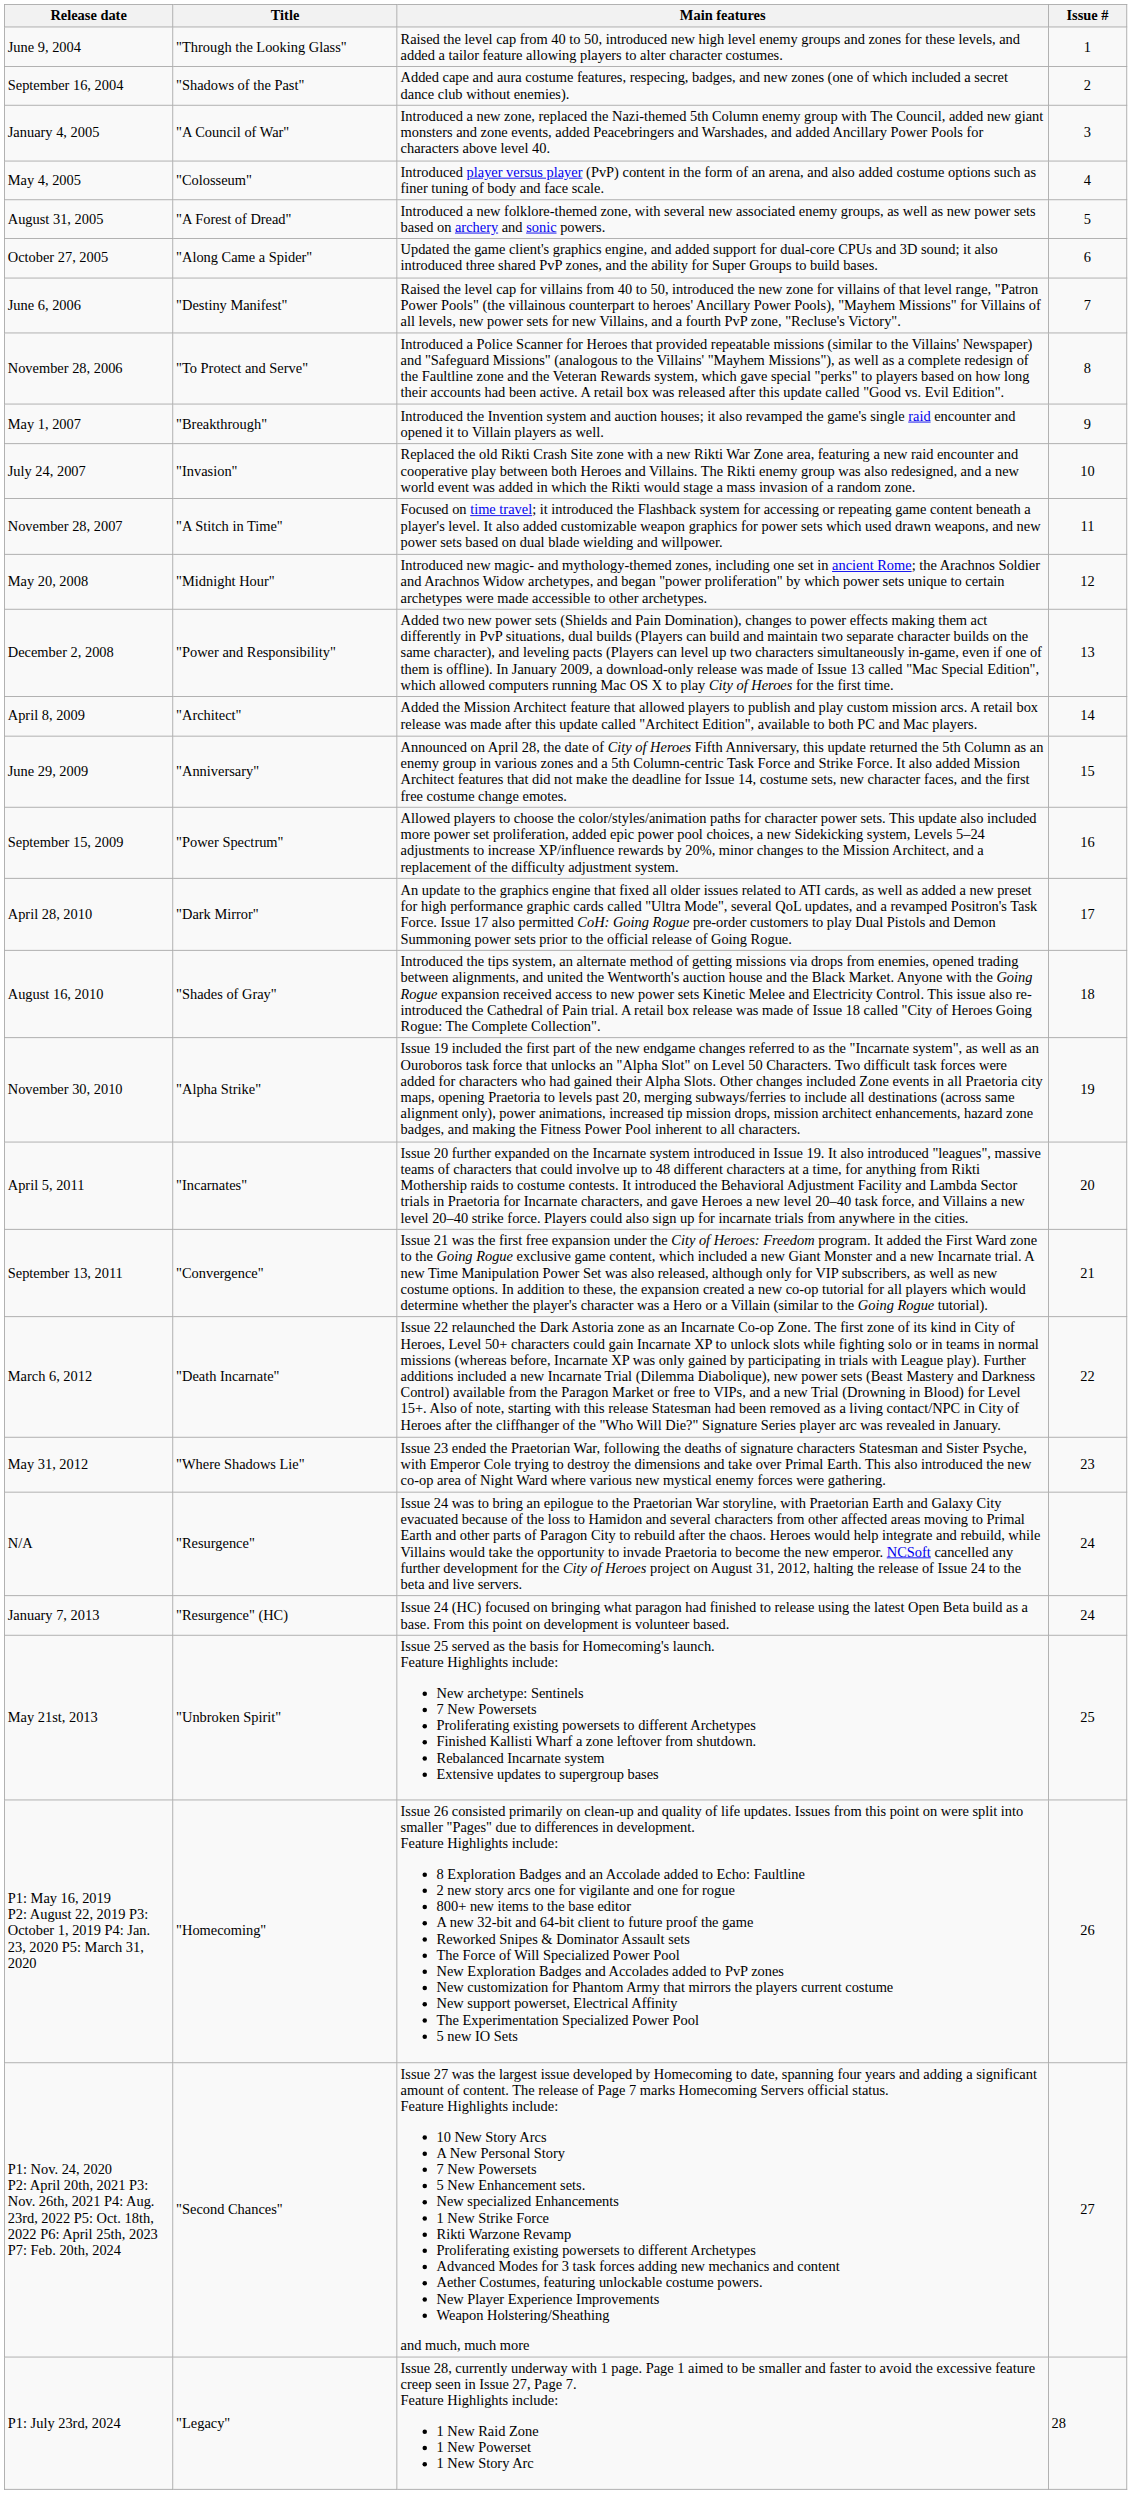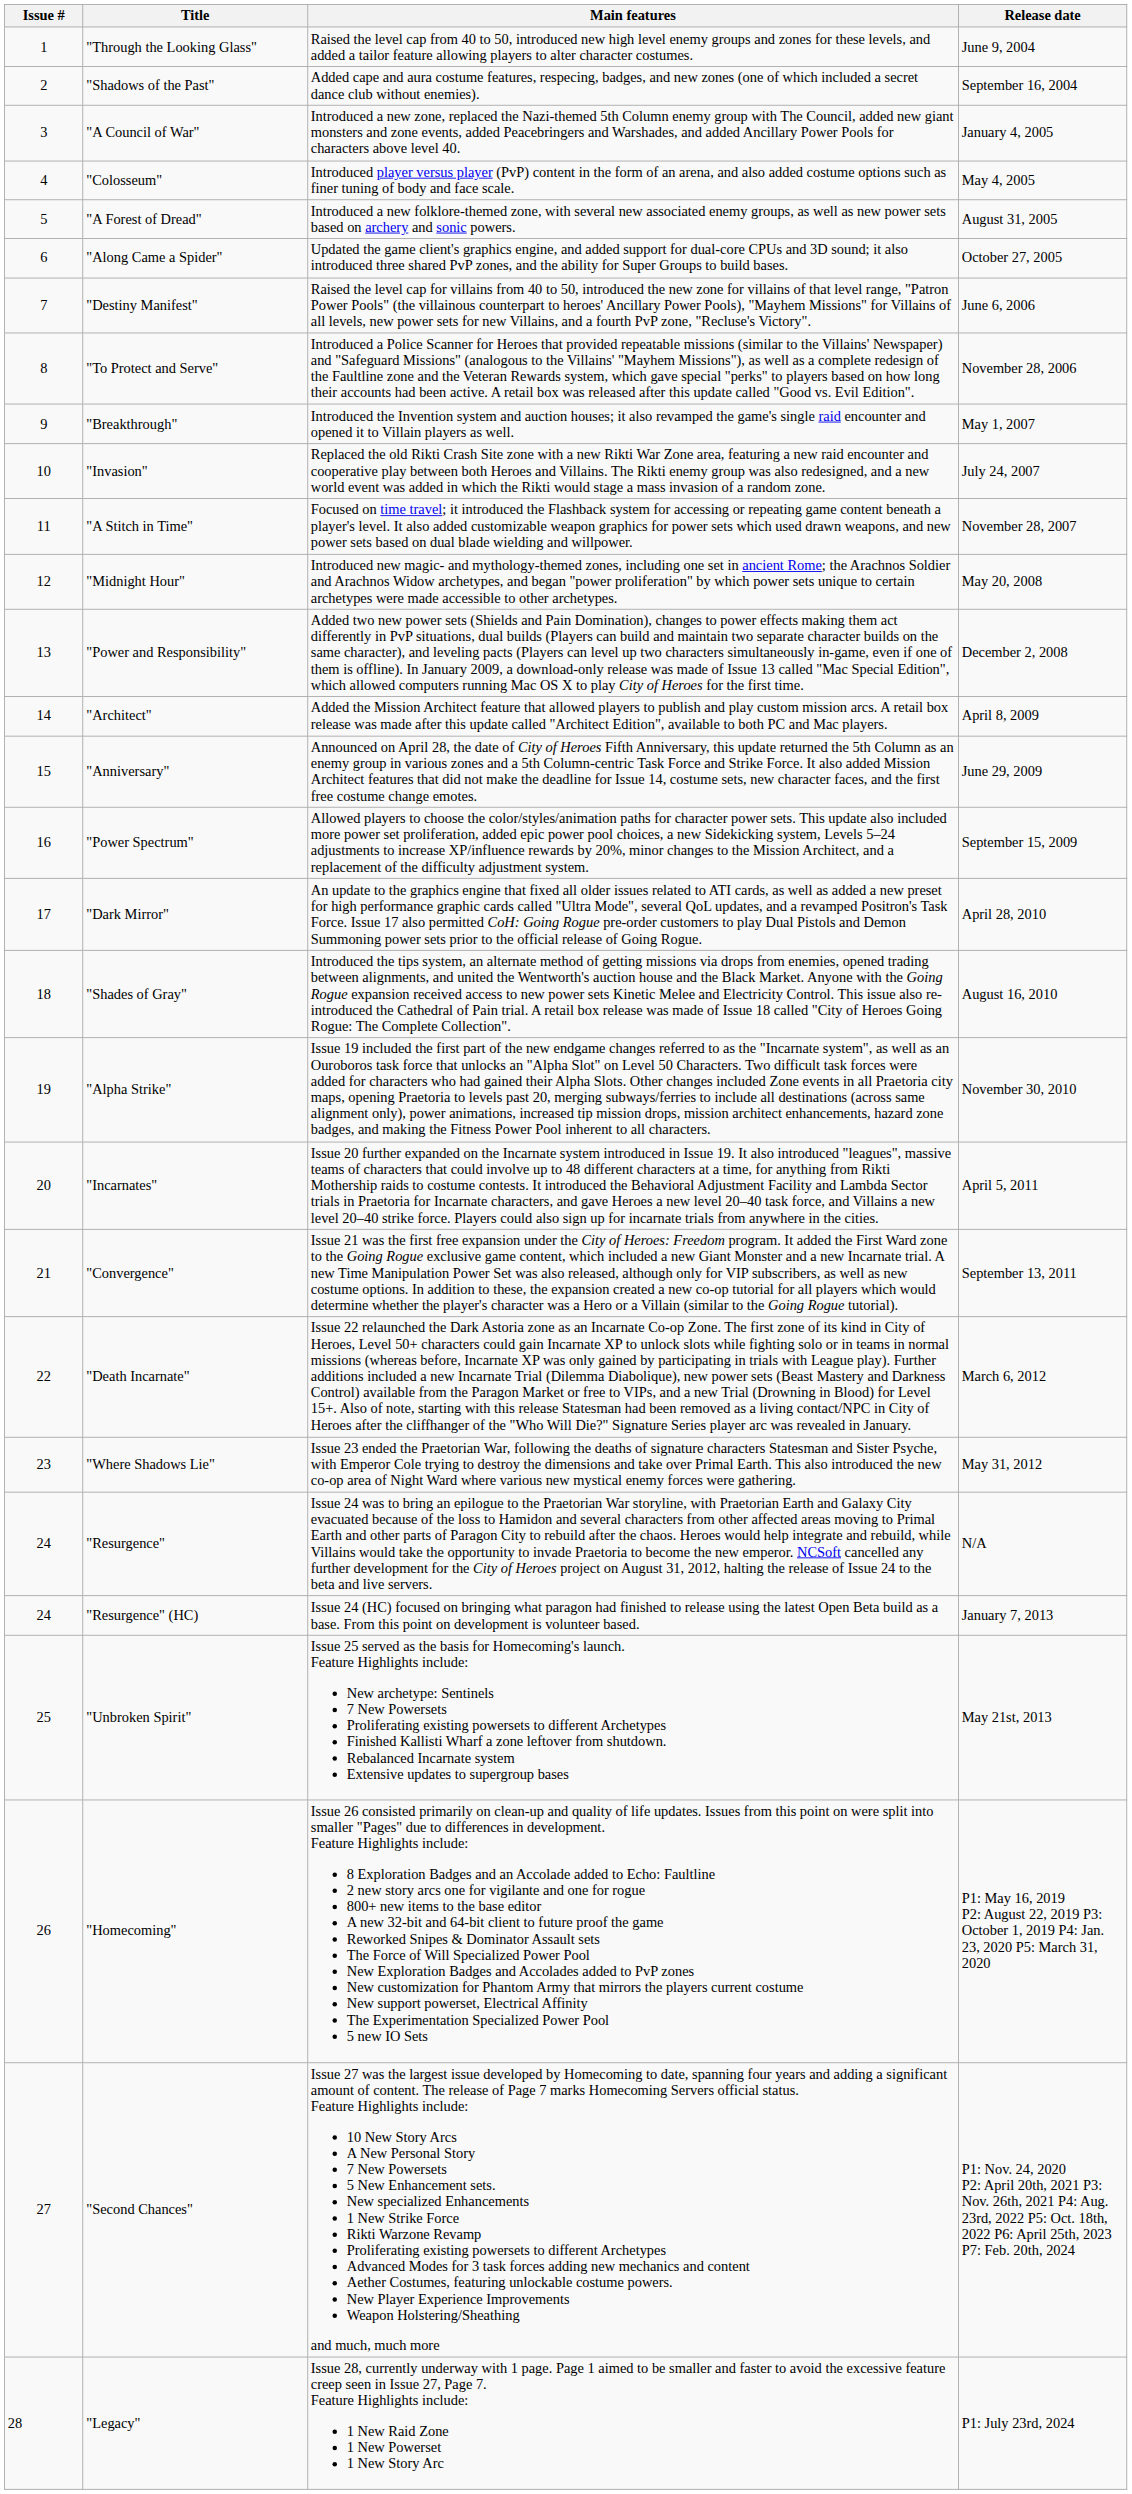columns swapped: (1087, 15) <-> (89, 15)
